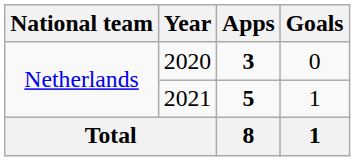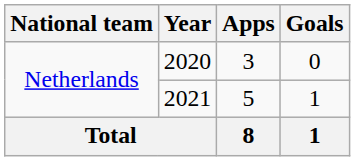(248, 60) bold -> (248, 60) normal
(248, 98) bold -> (248, 98) normal
